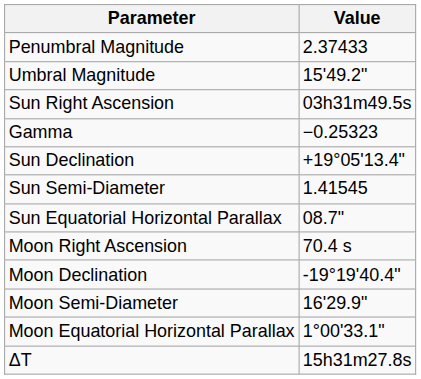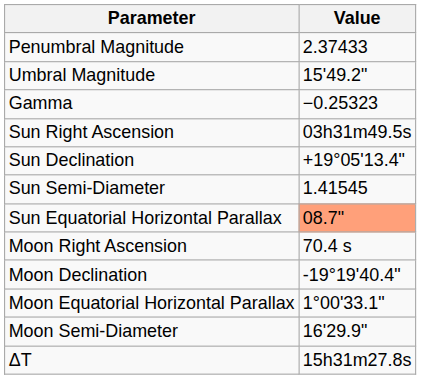rows swapped: (41, 132) <-> (91, 103)
(323, 217) no background -> (323, 217) lightsalmon background
rows swapped: (93, 302) <-> (152, 331)
